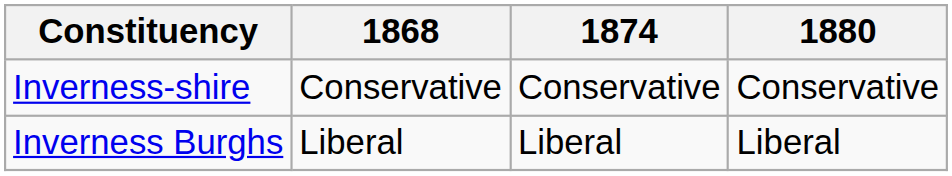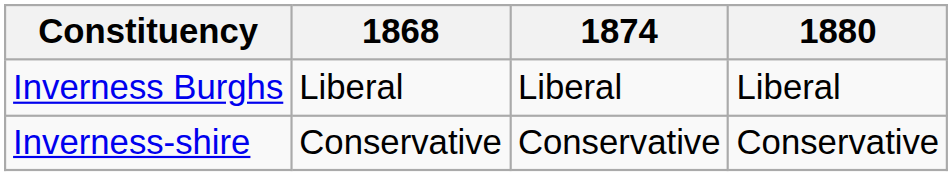rows swapped: (148, 142) <-> (132, 87)
